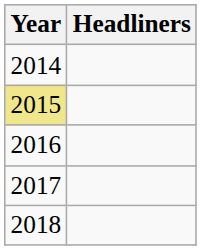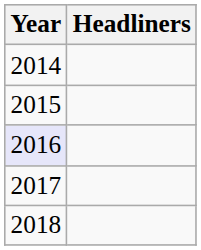(36, 104) khaki background -> (36, 104) no background
(36, 144) no background -> (36, 144) lavender background
